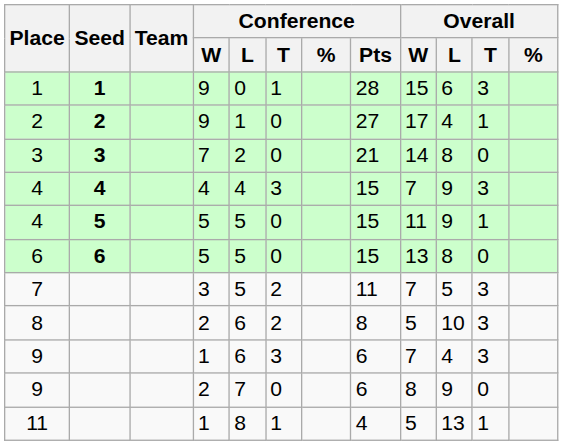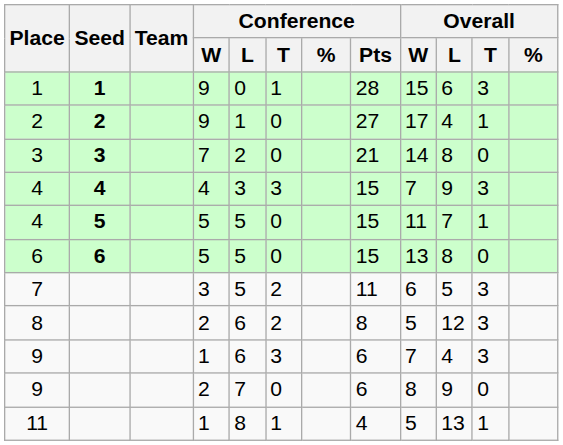(240, 188) 4 -> (240, 188) 3
(447, 222) 9 -> (447, 222) 7
(411, 289) 7 -> (411, 289) 6
(453, 322) 10 -> (453, 322) 12
